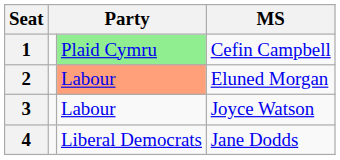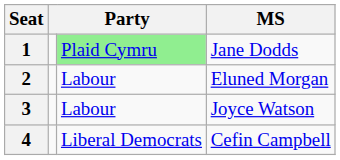(271, 49) Cefin Campbell -> (254, 49) Jane Dodds
(88, 79) lightsalmon background -> (88, 79) no background
(254, 139) Jane Dodds -> (271, 139) Cefin Campbell
